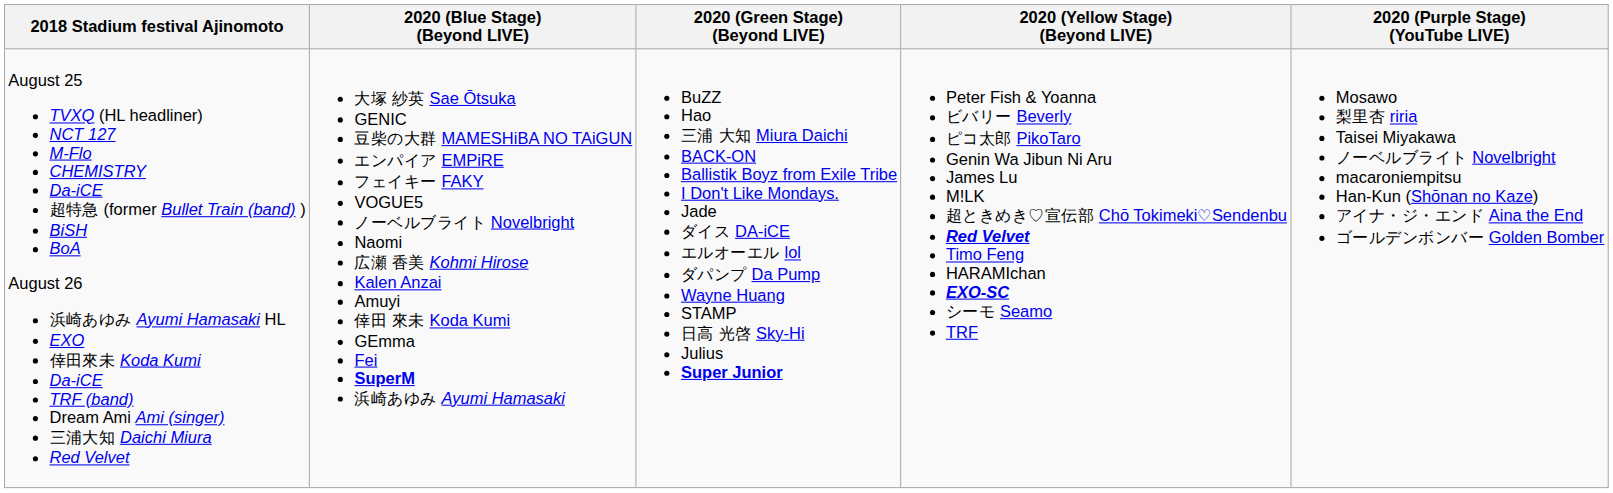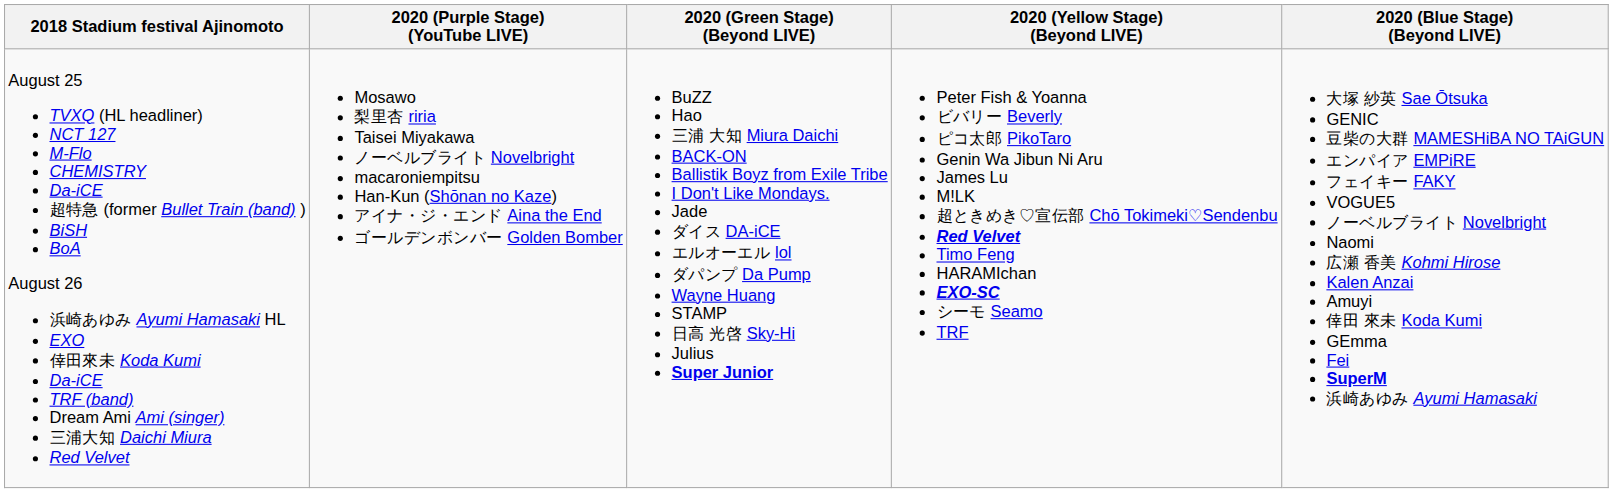columns swapped: (473, 26) <-> (1449, 26)
